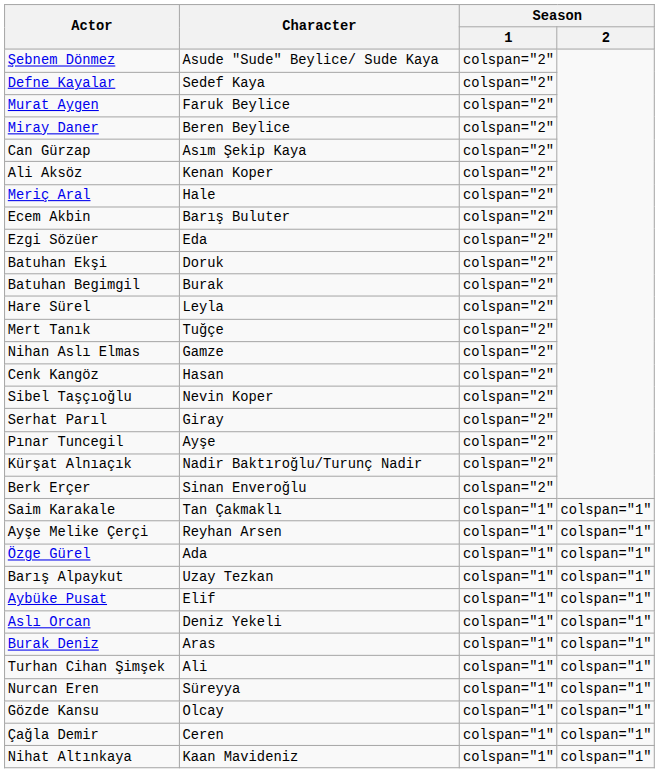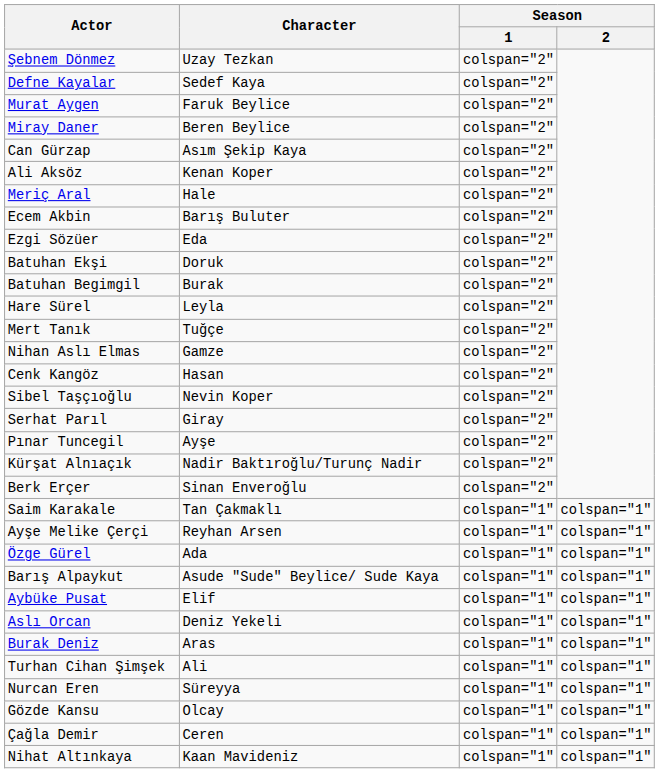(311, 61) Asude "Sude" Beylice/ Sude Kaya -> (228, 61) Uzay Tezkan
(228, 577) Uzay Tezkan -> (311, 577) Asude "Sude" Beylice/ Sude Kaya
